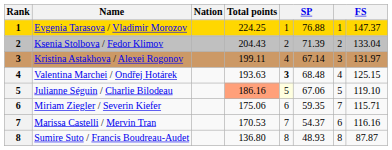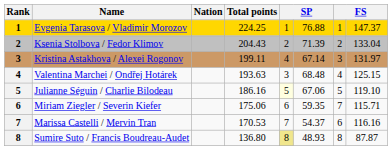(286, 75) bold -> (286, 75) normal
(252, 91) lightsalmon background -> (252, 91) no background
(286, 138) no background -> (286, 138) khaki background
